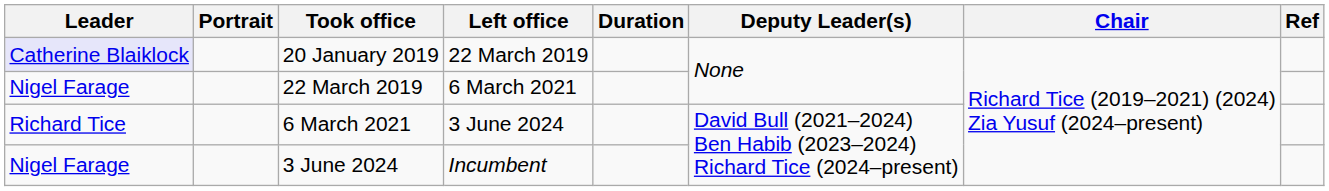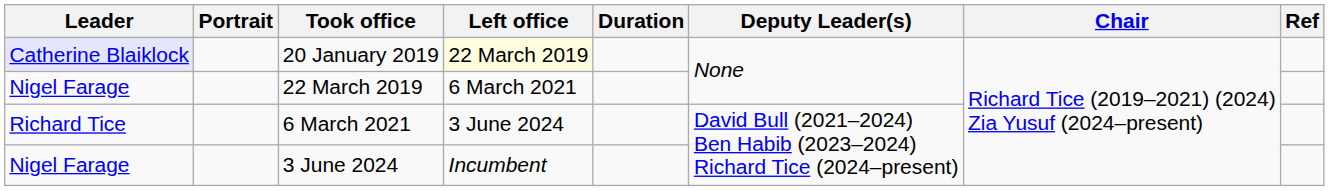(518, 54) no background -> (518, 54) lightyellow background
